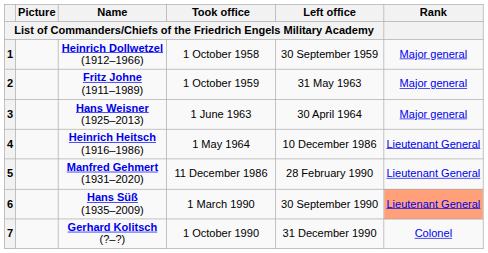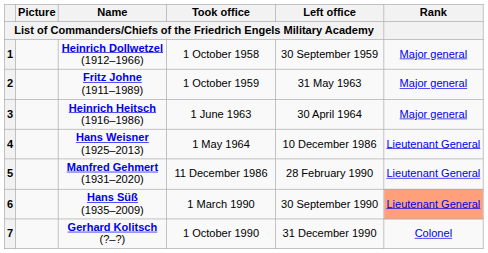(112, 114) Hans Weisner (1925–2013) -> (112, 114) Heinrich Heitsch (1916–1986)
(112, 144) Heinrich Heitsch (1916–1986) -> (112, 144) Hans Weisner (1925–2013)
